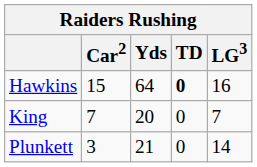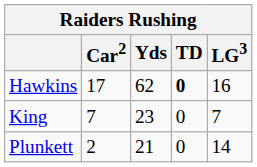(96, 85) 15 -> (96, 85) 17
(145, 85) 64 -> (145, 85) 62
(145, 116) 20 -> (145, 116) 23
(91, 146) 3 -> (91, 146) 2
